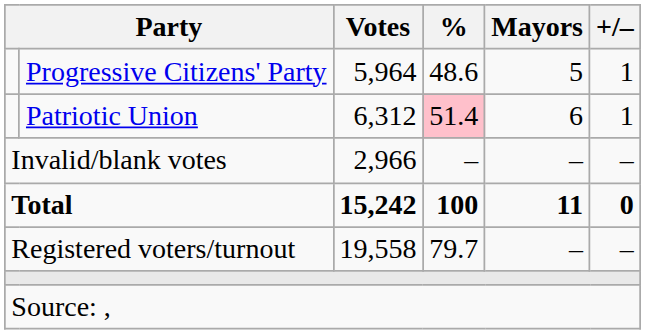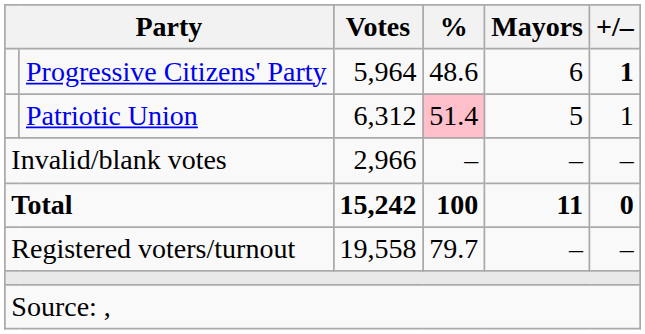(576, 71) 5 -> (576, 71) 6
(627, 71) normal -> (627, 71) bold
(576, 115) 6 -> (576, 115) 5
